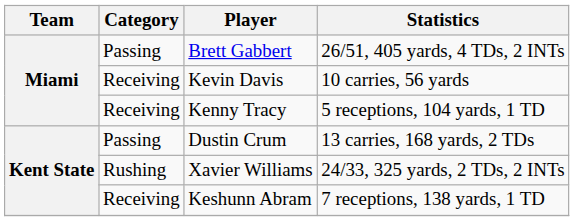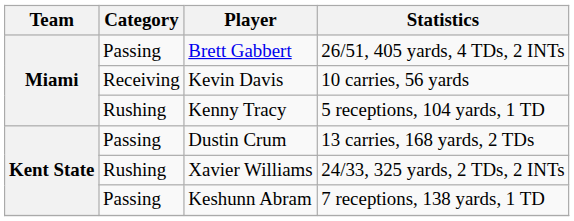(141, 110) Receiving -> (135, 110) Rushing
(141, 200) Receiving -> (132, 200) Passing
